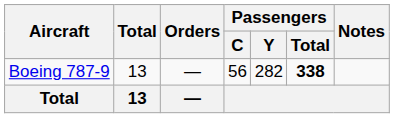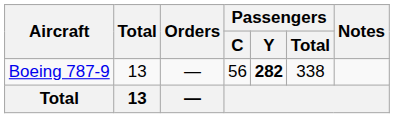(269, 71) normal -> (269, 71) bold
(310, 71) bold -> (310, 71) normal
